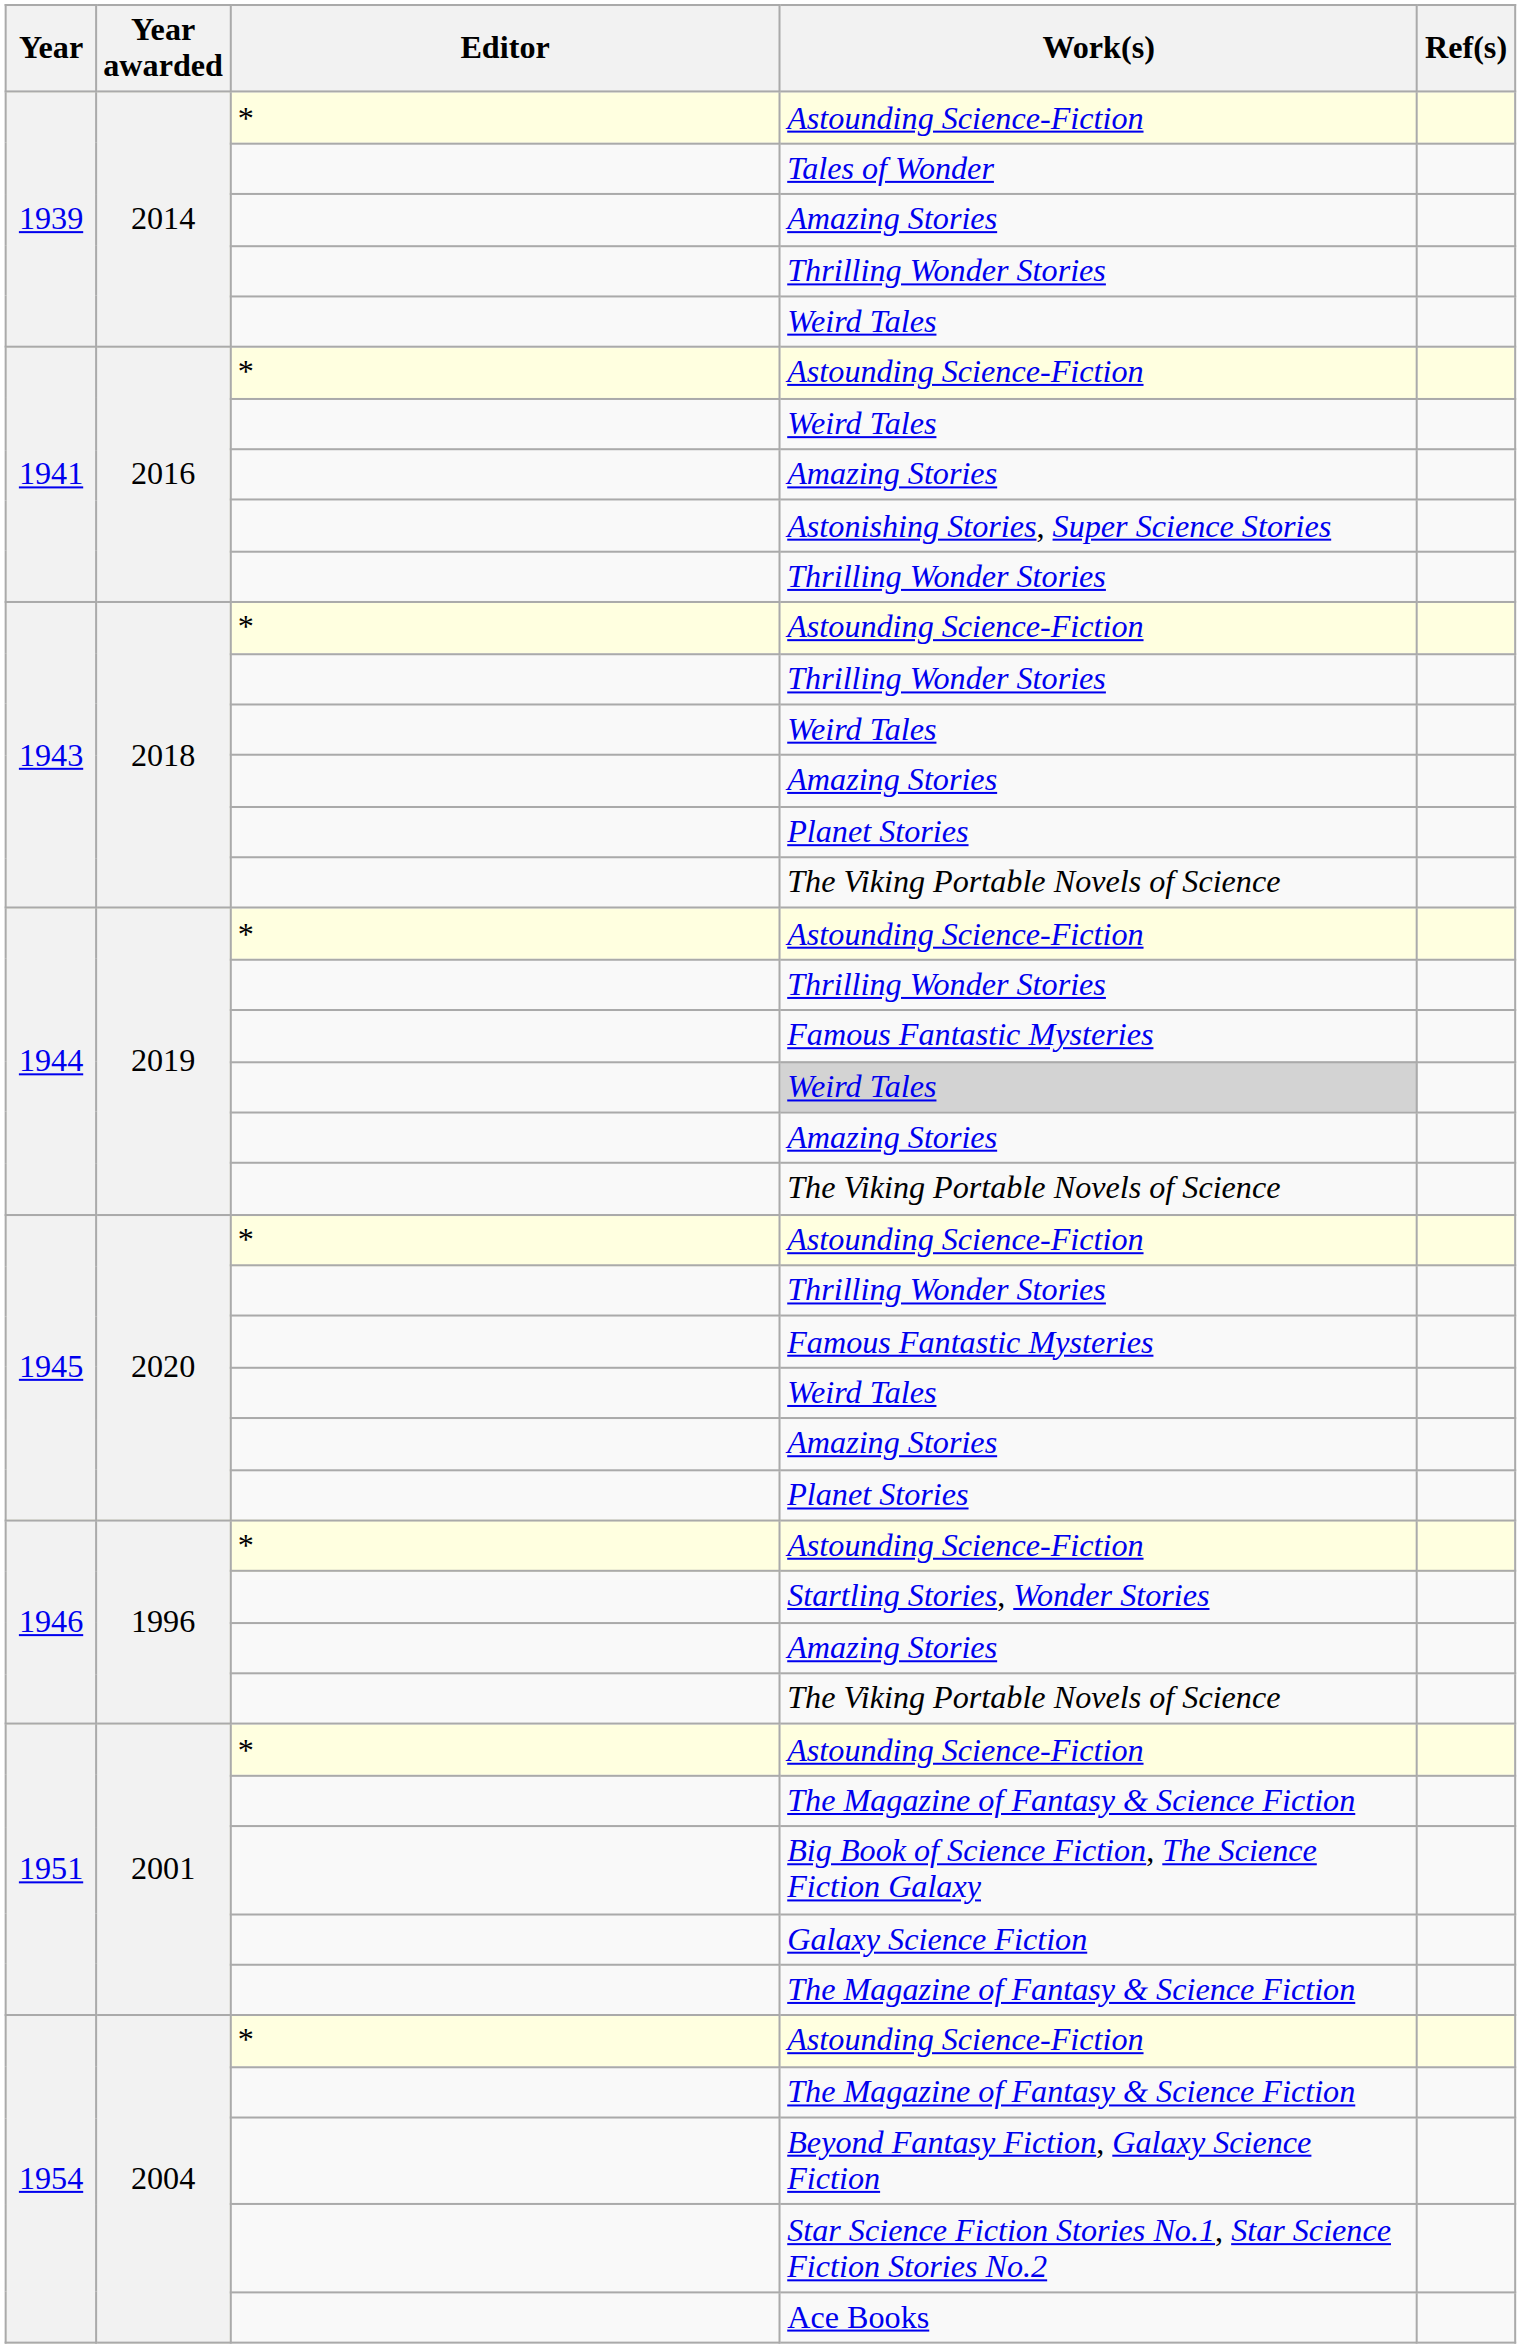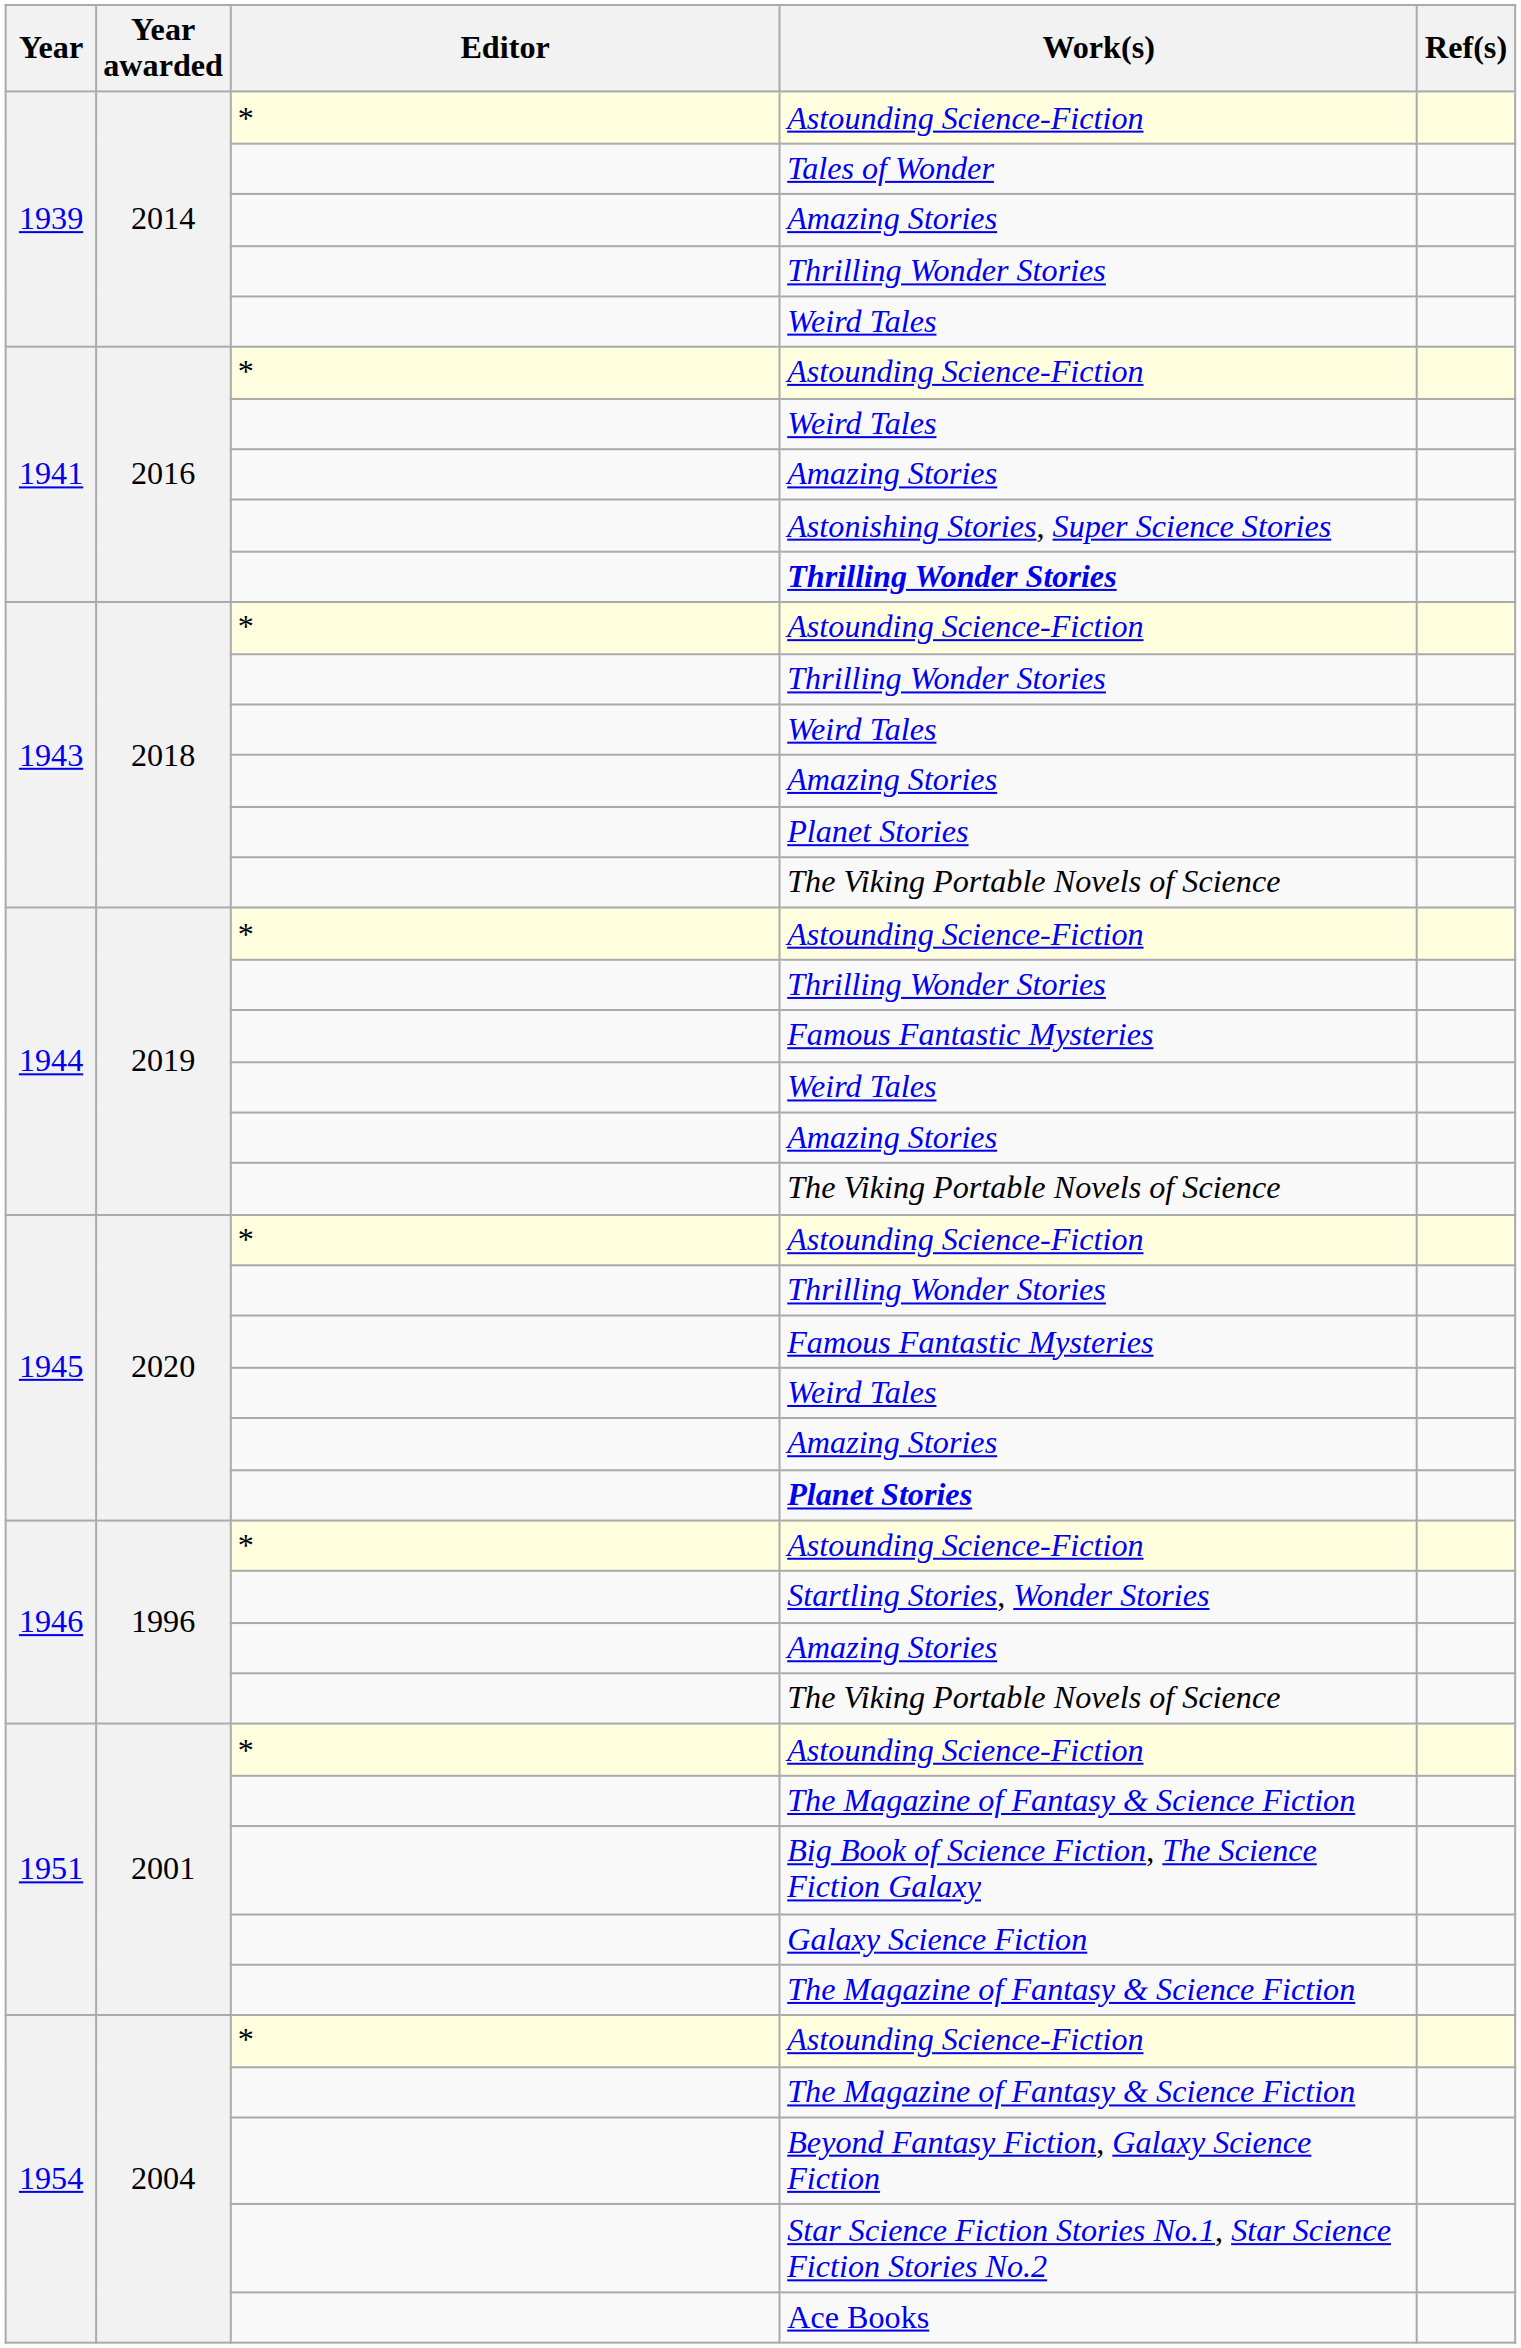(947, 576) normal -> (952, 576) bold
(862, 1086) lightgrey background -> (862, 1086) no background
(878, 1494) normal -> (880, 1494) bold
